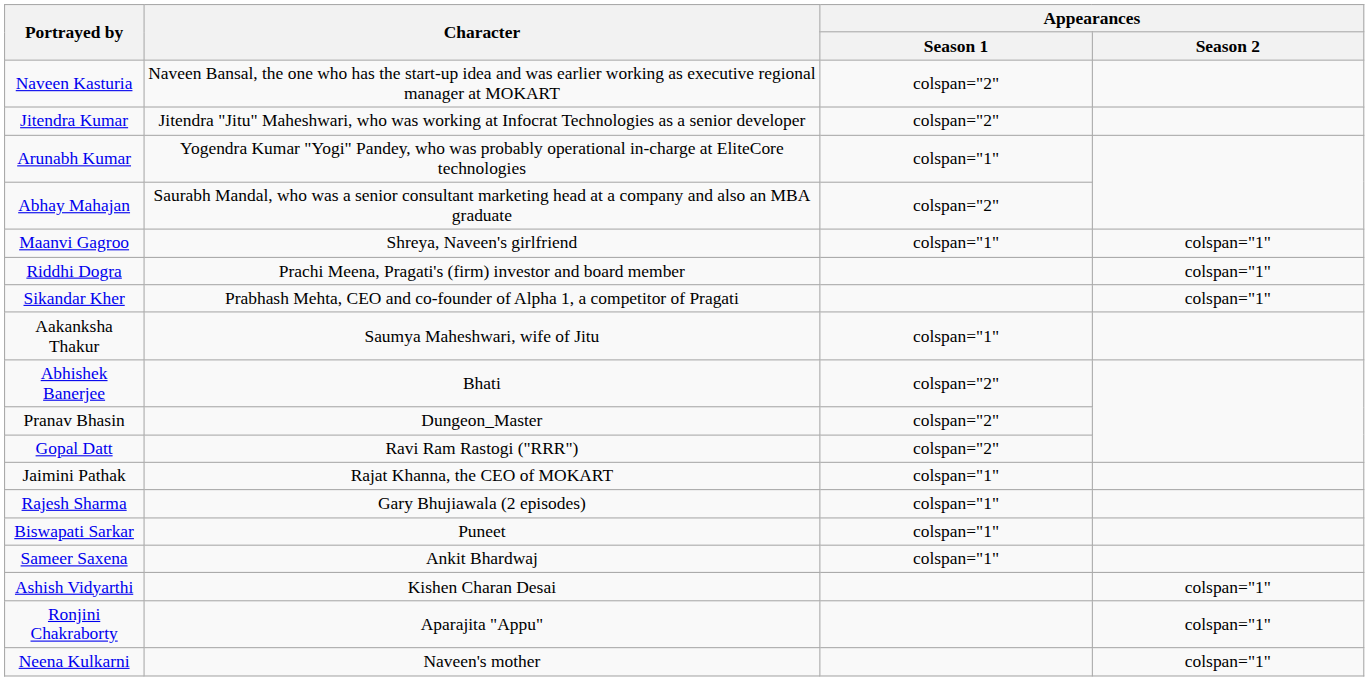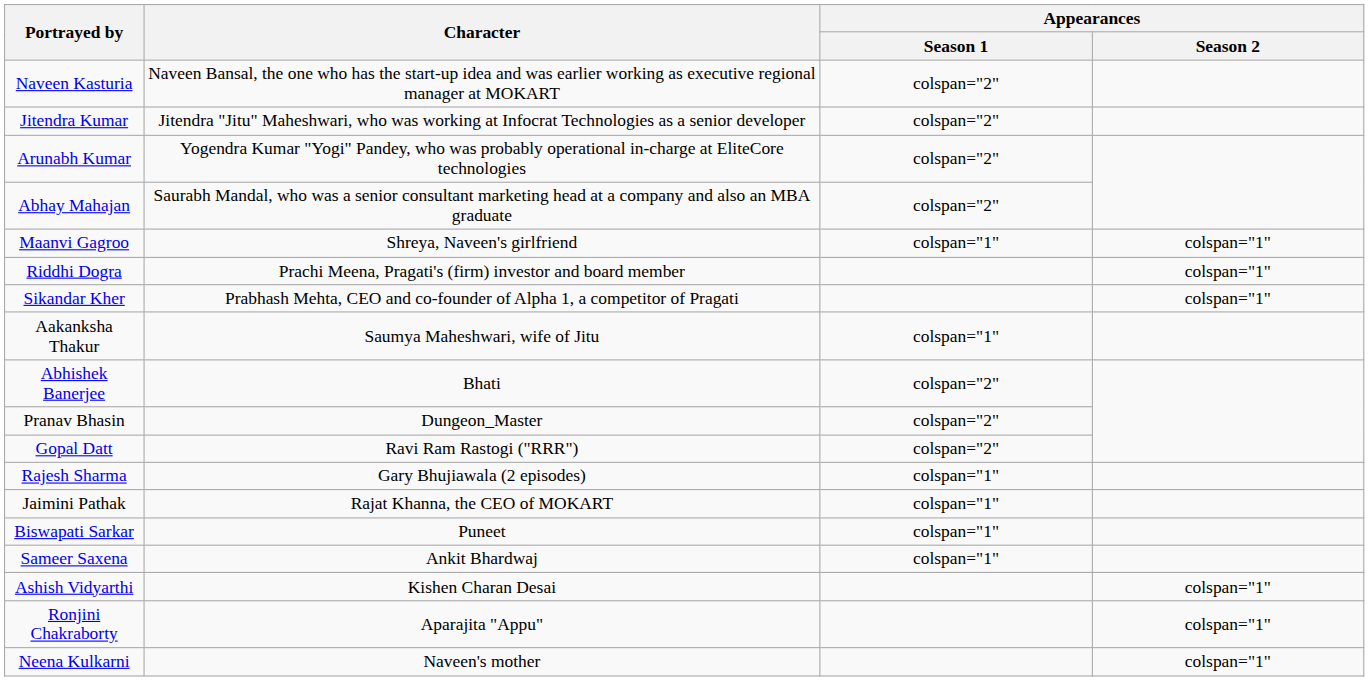(956, 158) colspan="1" -> (956, 158) colspan="2"
rows swapped: (74, 475) <-> (74, 503)
